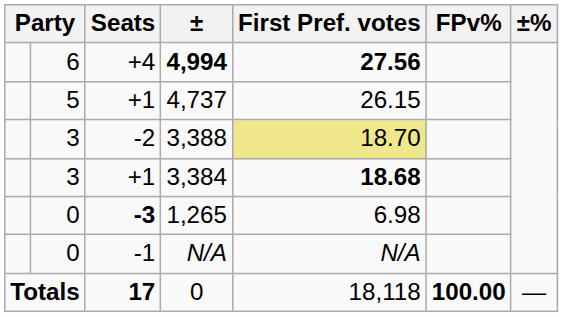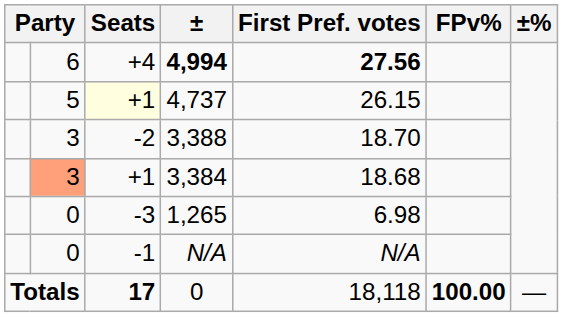(142, 100) no background -> (142, 100) lightyellow background
(390, 138) khaki background -> (390, 138) no background
(73, 176) no background -> (73, 176) lightsalmon background
(390, 176) bold -> (390, 176) normal
(145, 215) bold -> (145, 215) normal
